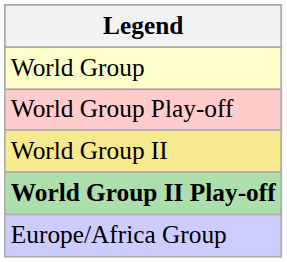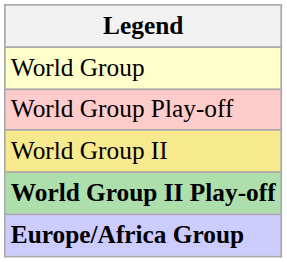(119, 234) normal -> (128, 234) bold
